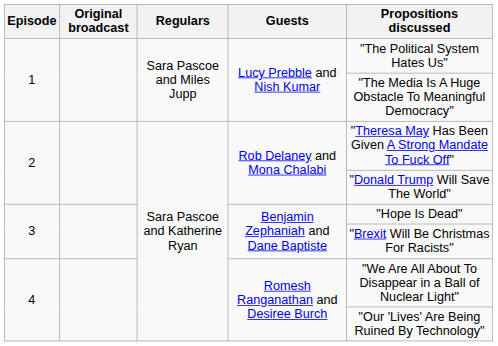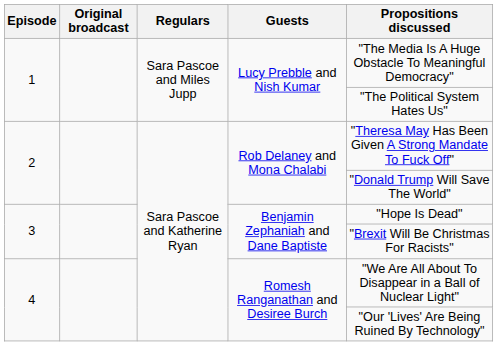(419, 55) "The Political System Hates Us" -> (419, 63) "The Media Is A Huge Obstacle To Meaningful Democracy"
(419, 97) "The Media Is A Huge Obstacle To Meaningful Democracy" -> (419, 104) "The Political System Hates Us"
